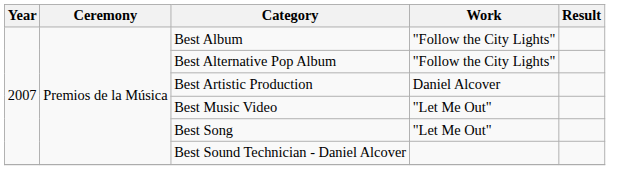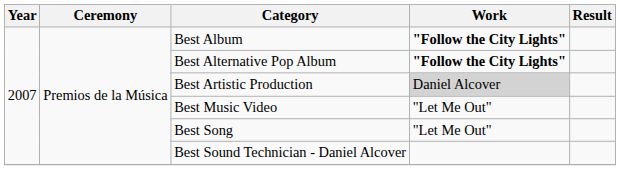(484, 38) normal -> (489, 38) bold
(484, 61) normal -> (489, 61) bold
(457, 84) no background -> (457, 84) lightgrey background
